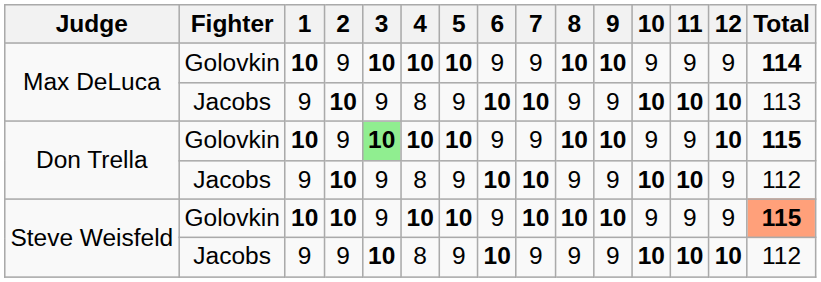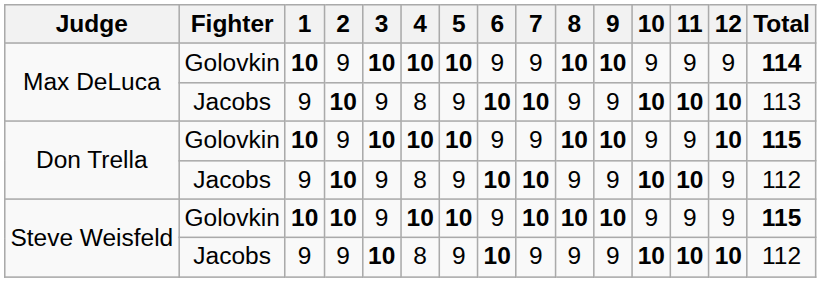(382, 140) lightgreen background -> (382, 140) no background
(782, 218) lightsalmon background -> (782, 218) no background
